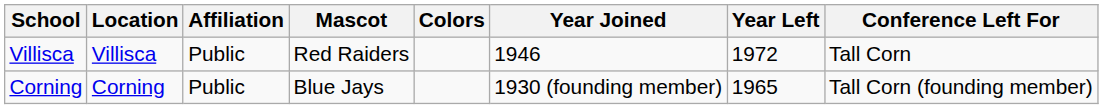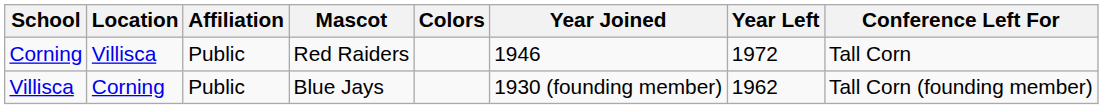(42, 53) Villisca -> (46, 53) Corning
(46, 86) Corning -> (42, 86) Villisca
(755, 86) 1965 -> (755, 86) 1962
